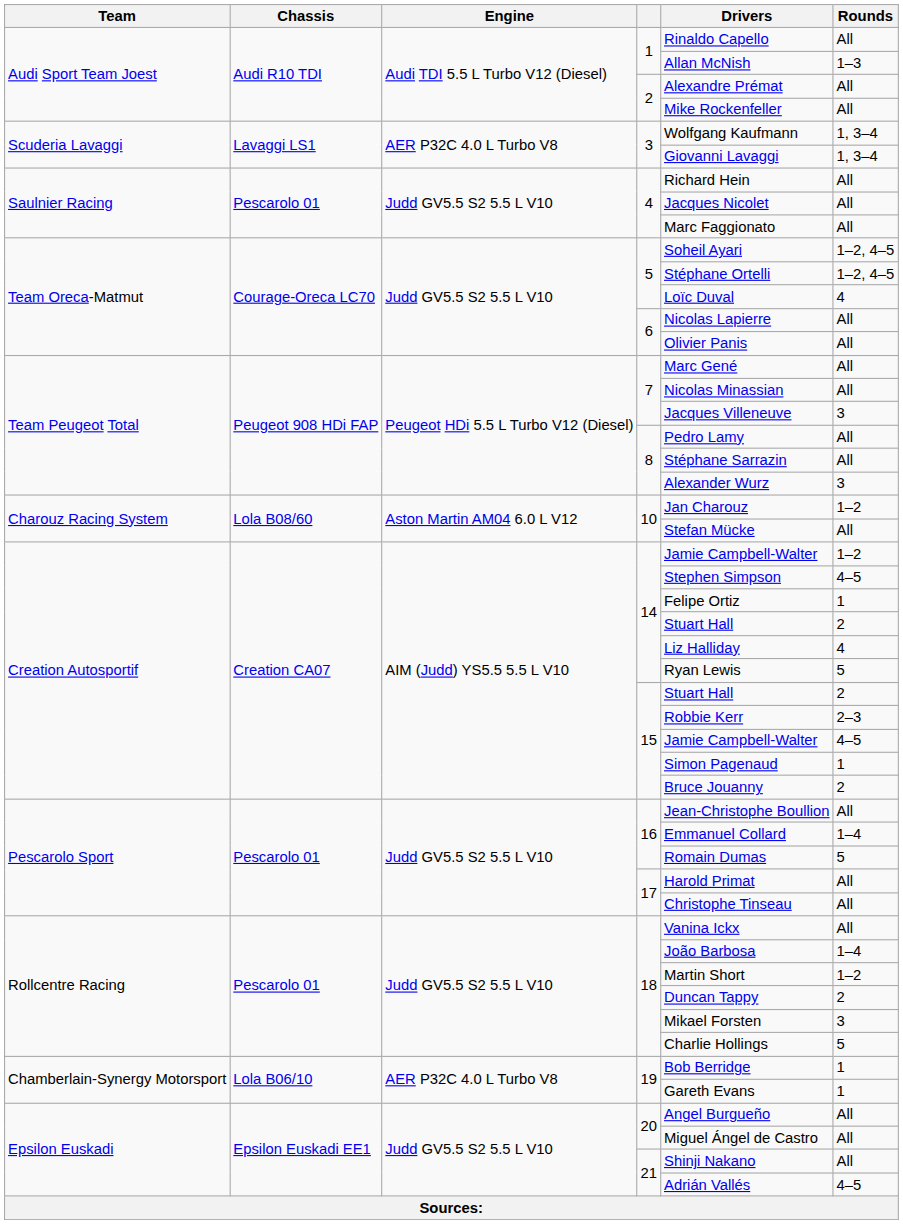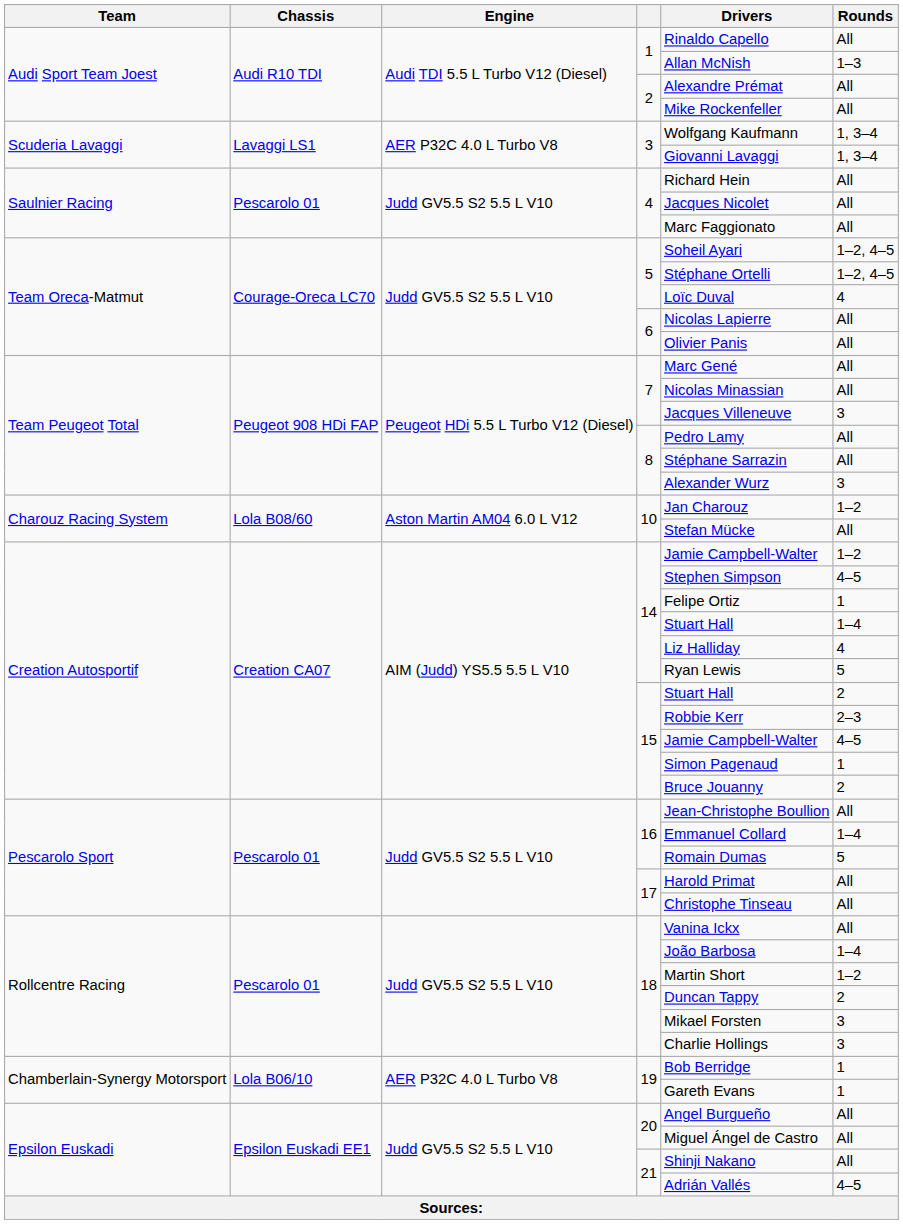(841, 623) 2 -> (849, 623) 1–4
(841, 1044) 5 -> (841, 1044) 3
